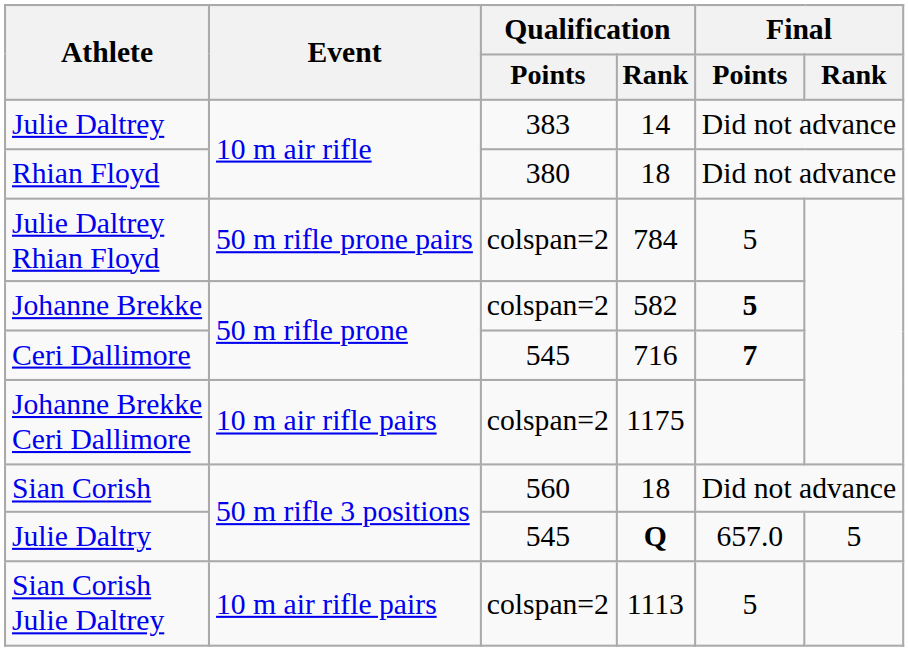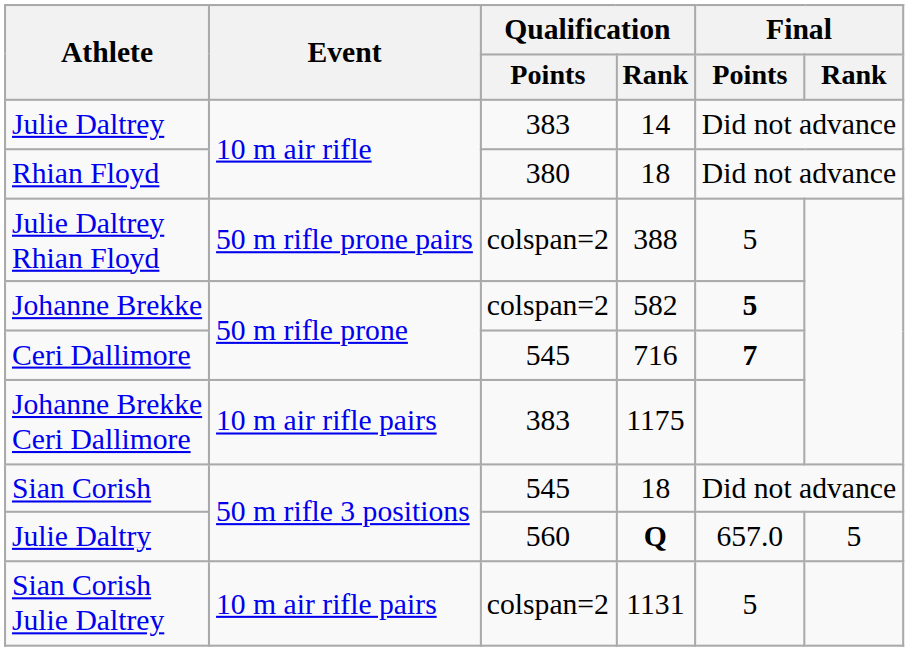(655, 239) 784 -> (655, 239) 388
(548, 421) colspan=2 -> (548, 421) 383
(548, 488) 560 -> (548, 488) 545
(548, 537) 545 -> (548, 537) 560
(655, 603) 1113 -> (655, 603) 1131
